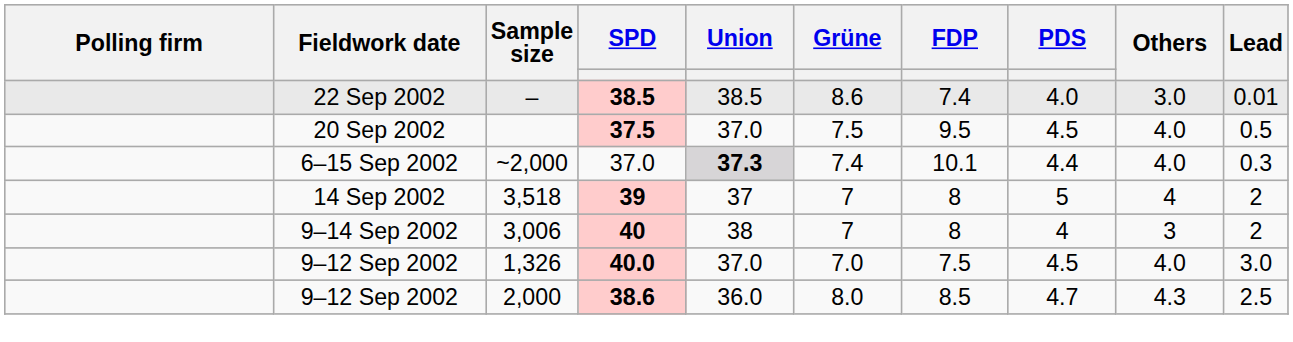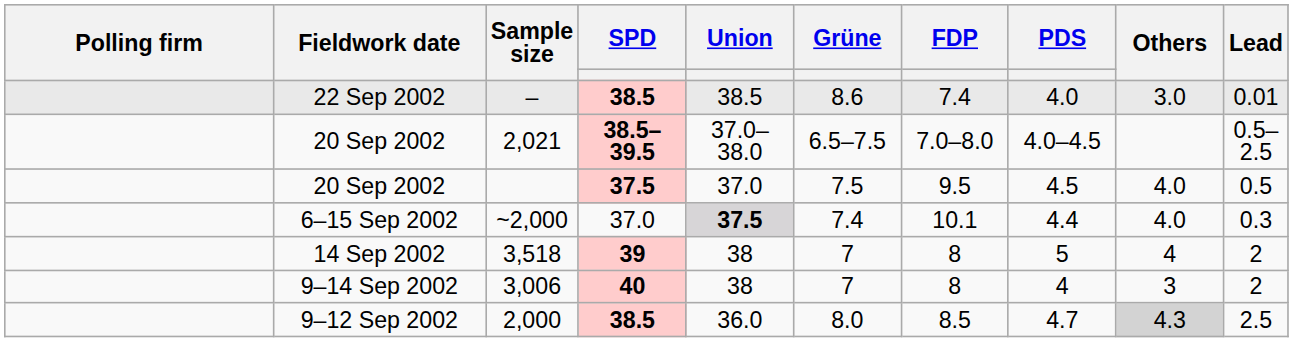+ row: (532, 142)
(740, 164) 37.3 -> (740, 220) 37.5
(740, 197) 37 -> (740, 253) 38
- row: (532, 264)
(632, 298) 38.6 -> (632, 320) 38.5
(1170, 298) no background -> (1170, 320) lightgrey background
